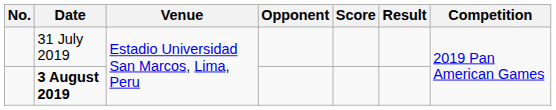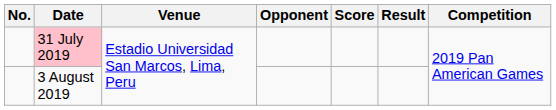(60, 46) no background -> (60, 46) pink background
(68, 85) bold -> (66, 85) normal
